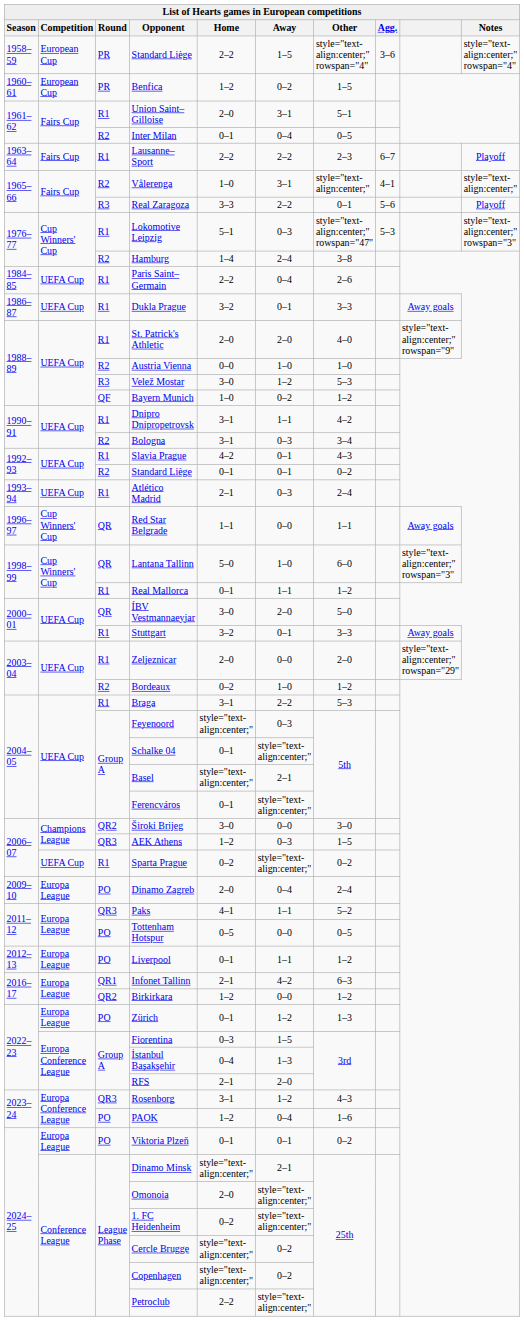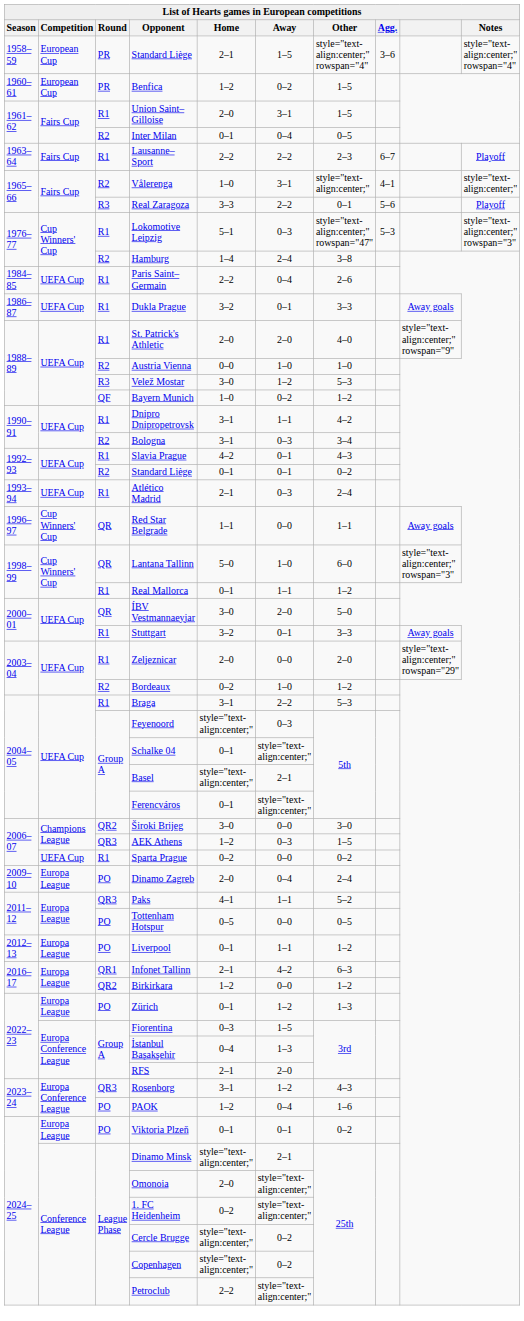(226, 54) 2–2 -> (226, 54) 2–1
(345, 114) 5–1 -> (345, 114) 1–5
(285, 863) style="text-align:center;" -> (285, 857) 0–0
